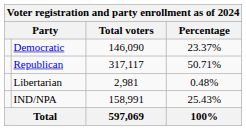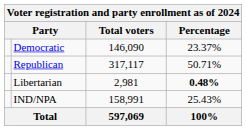(204, 82) normal -> (204, 82) bold
